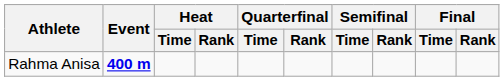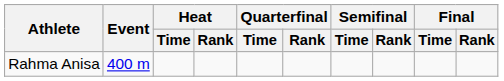(129, 64) bold -> (128, 64) normal
